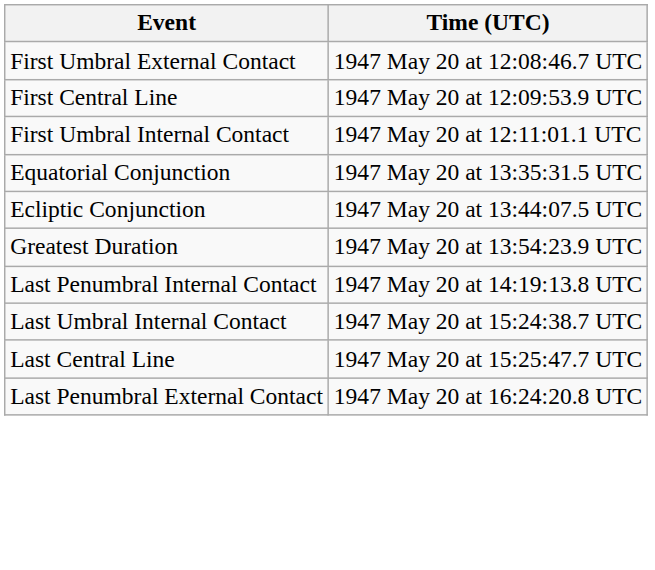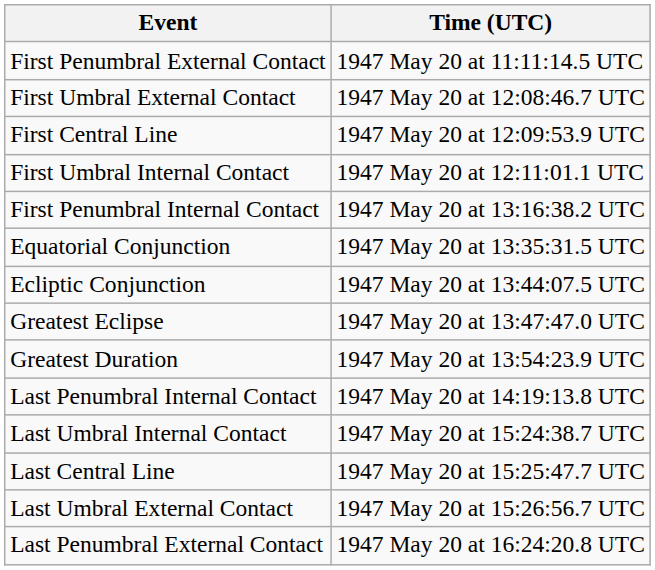+ row: (168, 60)
+ row: (165, 209)
+ row: (87, 321)
+ row: (152, 508)
